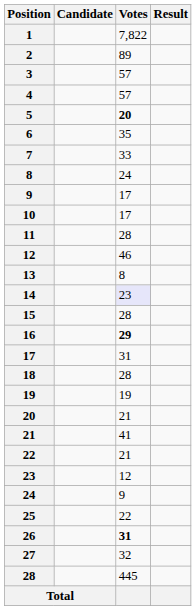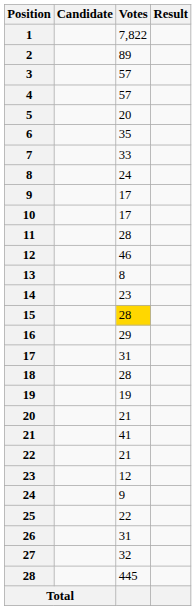(125, 114) bold -> (125, 114) normal
(125, 295) lavender background -> (125, 295) no background
(125, 315) no background -> (125, 315) gold background
(125, 335) bold -> (125, 335) normal
(125, 535) bold -> (125, 535) normal
